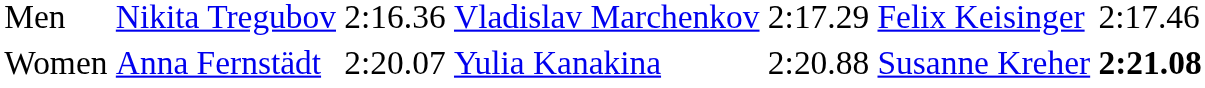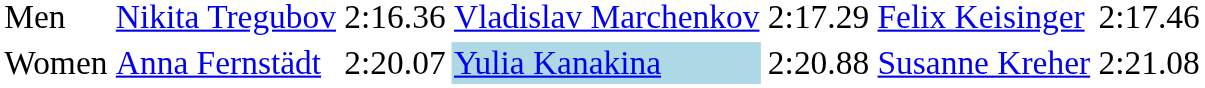(558, 62) no background -> (558, 62) lightblue background
(1150, 62) bold -> (1149, 62) normal
